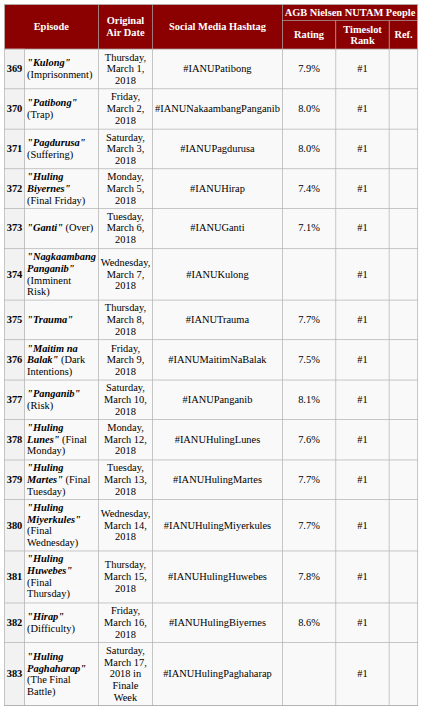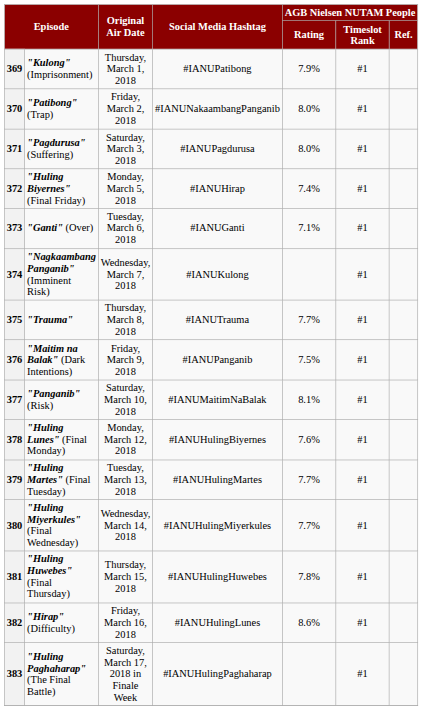(217, 360) #IANUMaitimNaBalak -> (217, 360) #IANUPanganib
(217, 399) #IANUPanganib -> (217, 399) #IANUMaitimNaBalak
(217, 439) #IANUHulingLunes -> (217, 439) #IANUHulingBiyernes
(217, 622) #IANUHulingBiyernes -> (217, 622) #IANUHulingLunes
